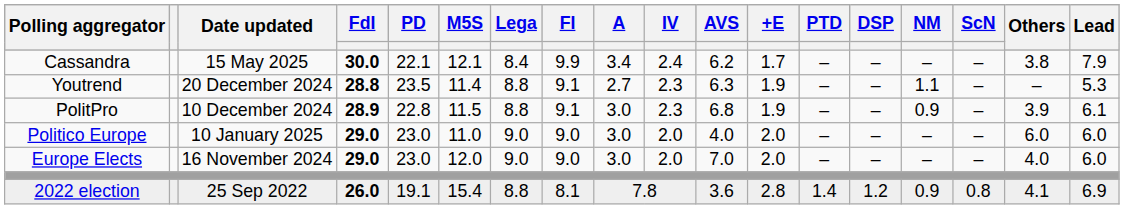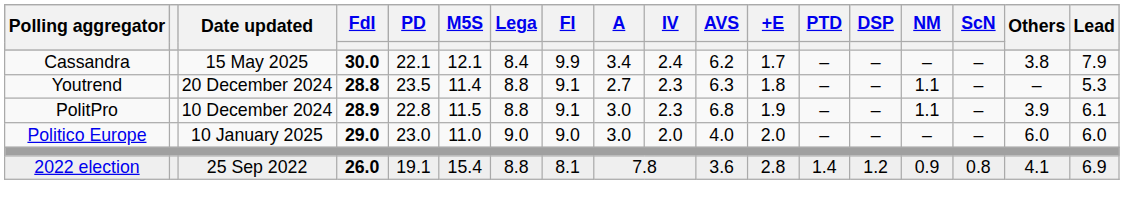(773, 86) 1.9 -> (773, 86) 1.8
(927, 110) 0.9 -> (927, 110) 1.1
- row: (87, 159)
